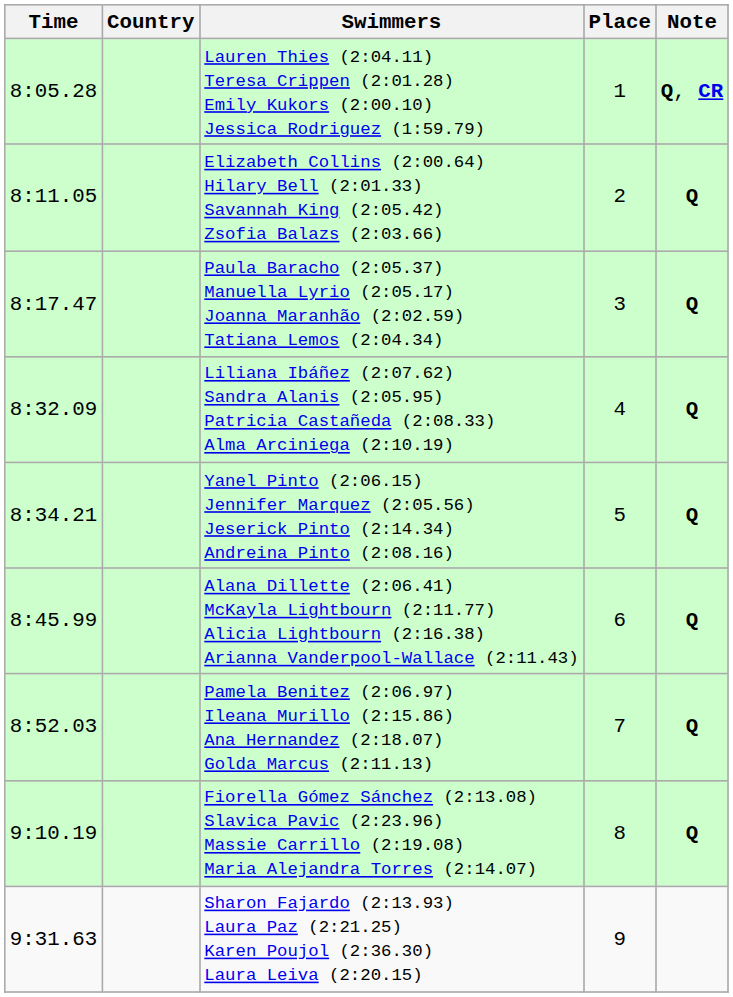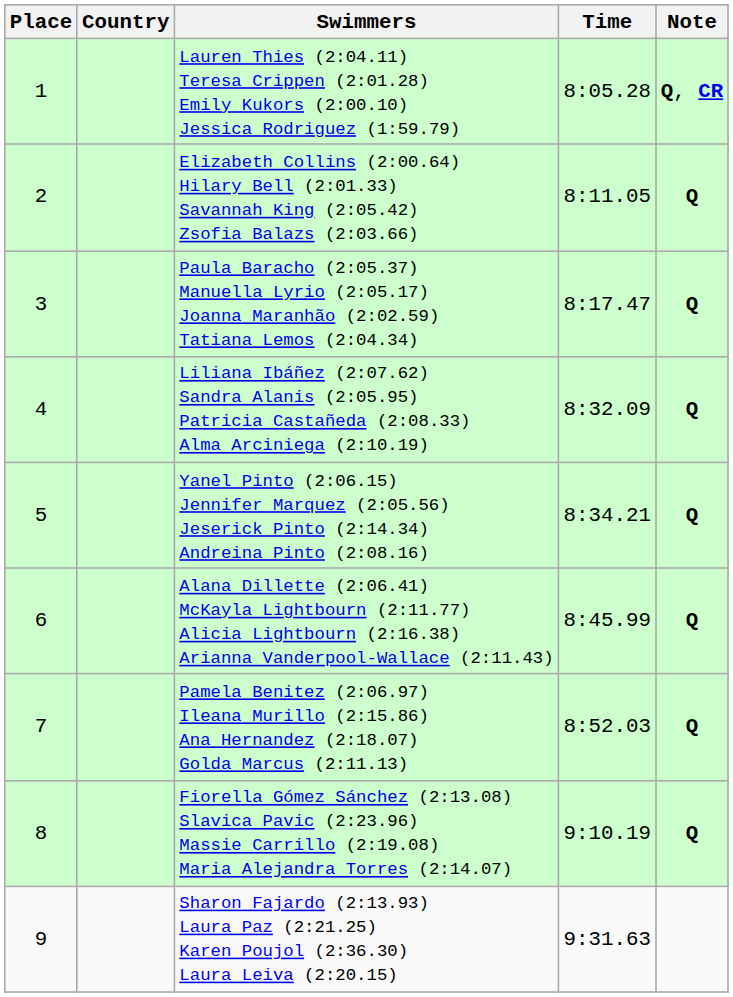columns swapped: (620, 22) <-> (53, 22)
